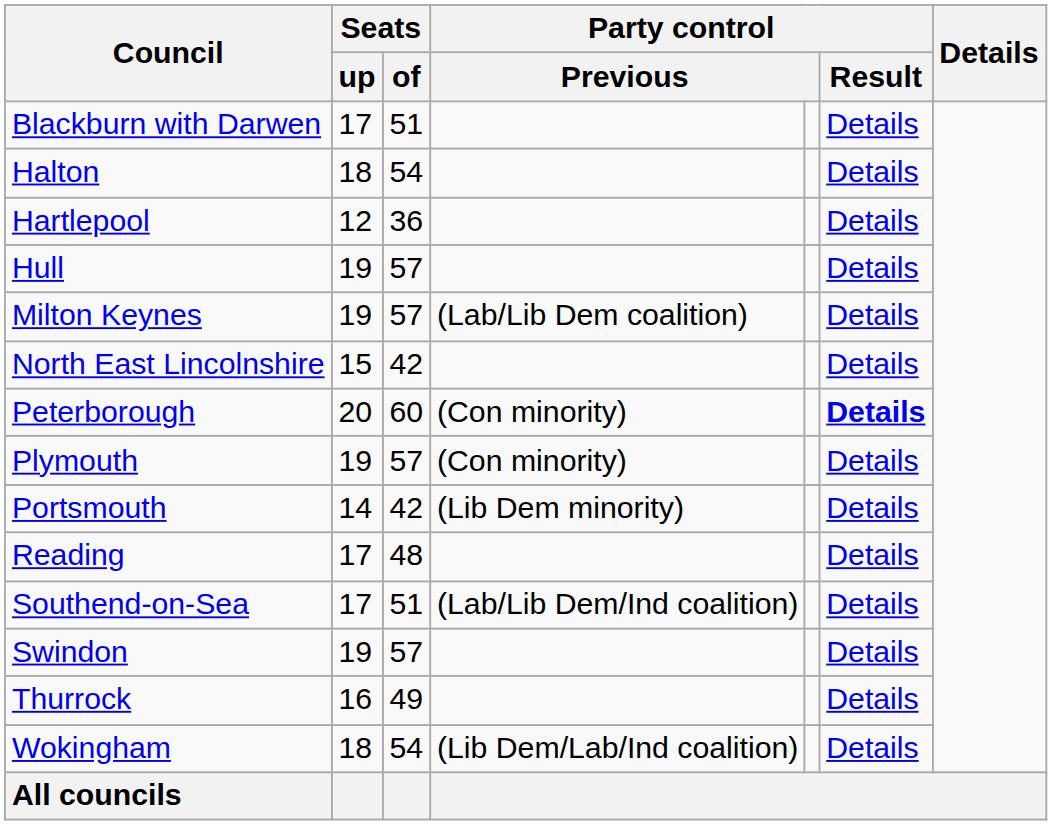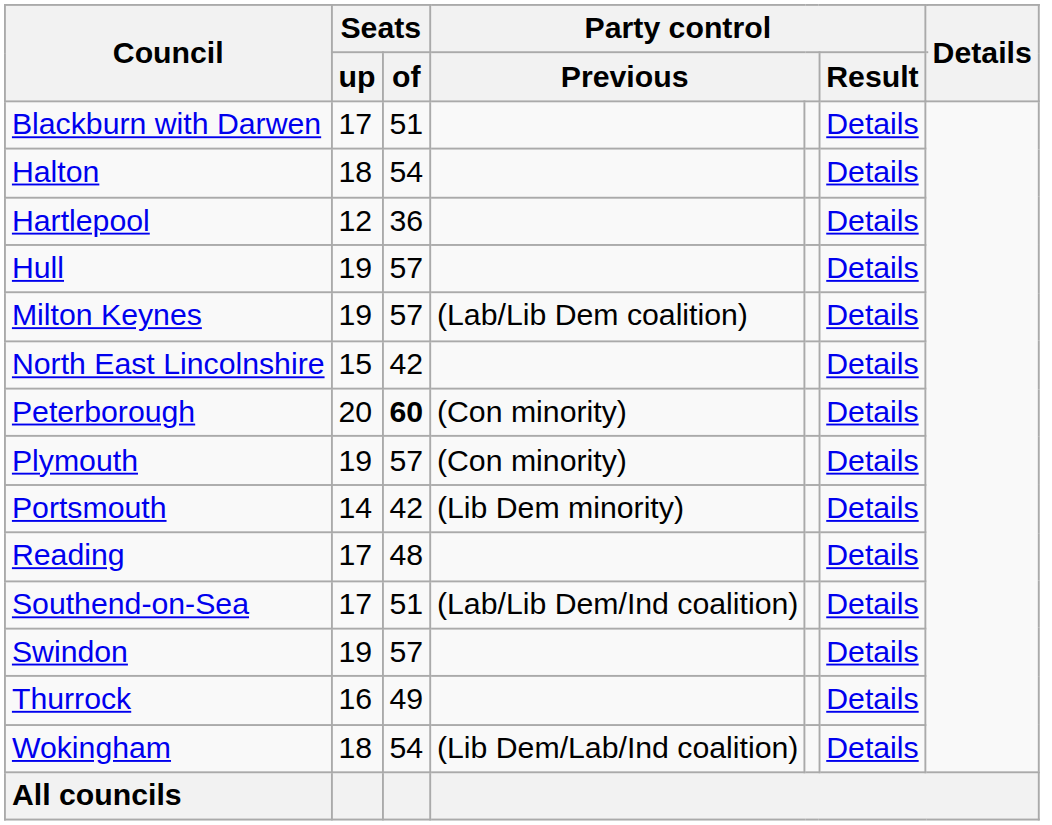(406, 412) normal -> (406, 412) bold
(876, 412) bold -> (872, 412) normal
